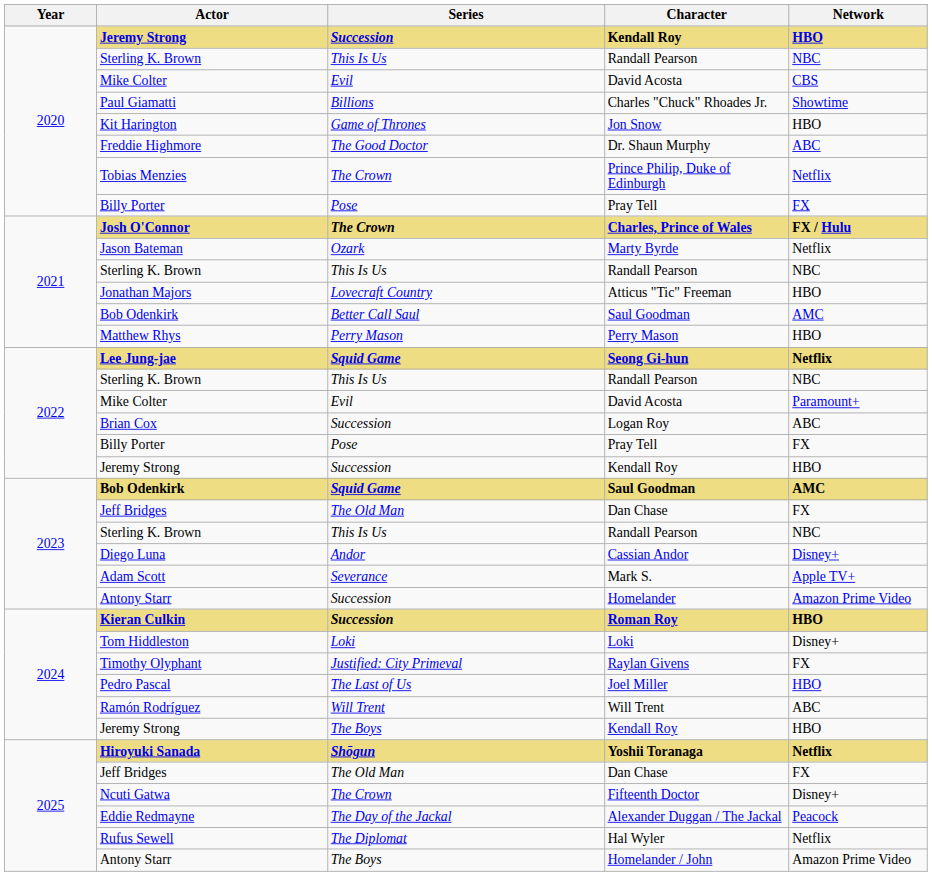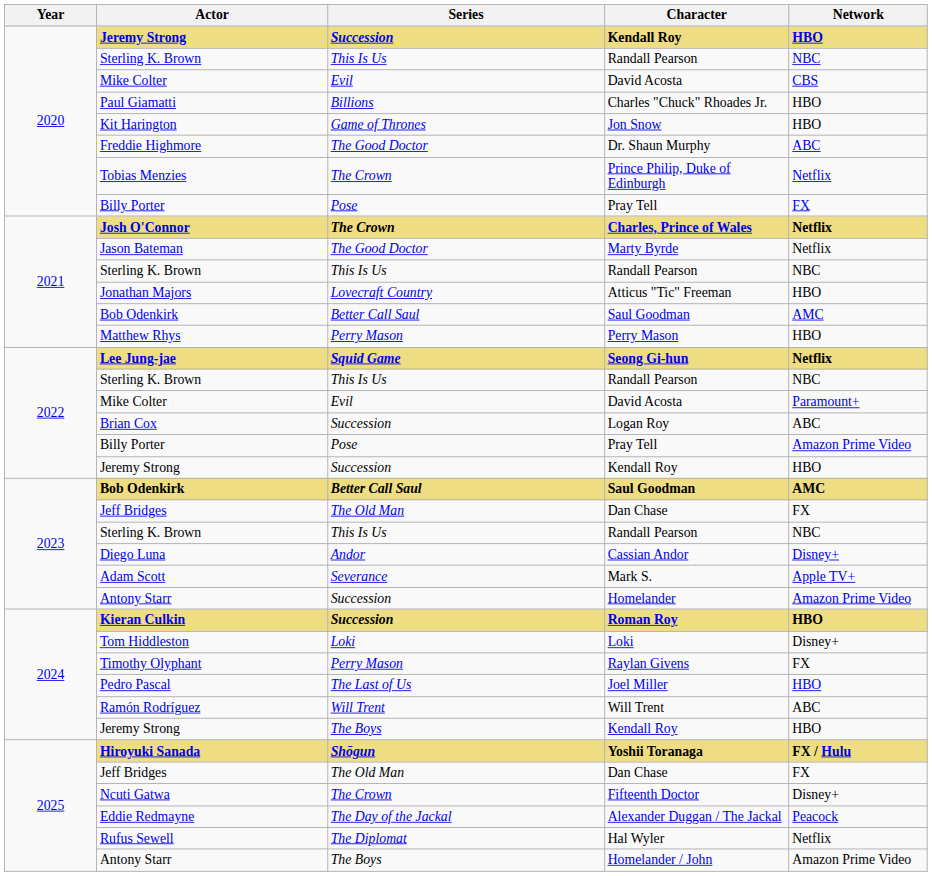(820, 102) Showtime -> (807, 102) HBO
(822, 227) FX / Hulu -> (812, 227) Netflix
(348, 249) Ozark -> (379, 249) The Good Doctor
(801, 445) FX -> (852, 445) Amazon Prime Video
(366, 489) Squid Game -> (376, 489) Better Call Saul
(396, 663) Justified: City Primeval -> (367, 663) Perry Mason
(812, 751) Netflix -> (822, 751) FX / Hulu
